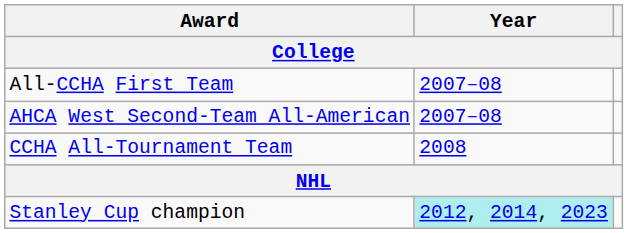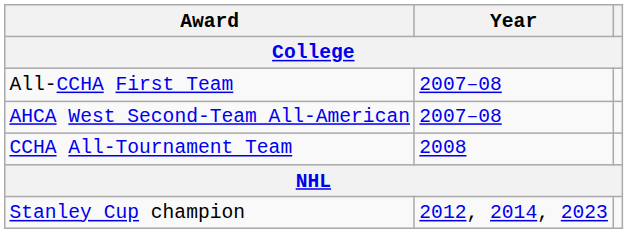(514, 213) paleturquoise background -> (514, 213) no background
